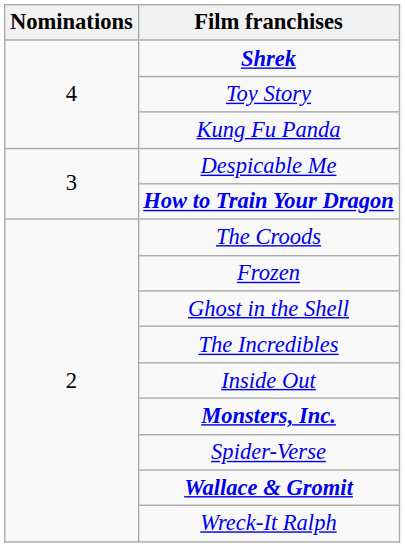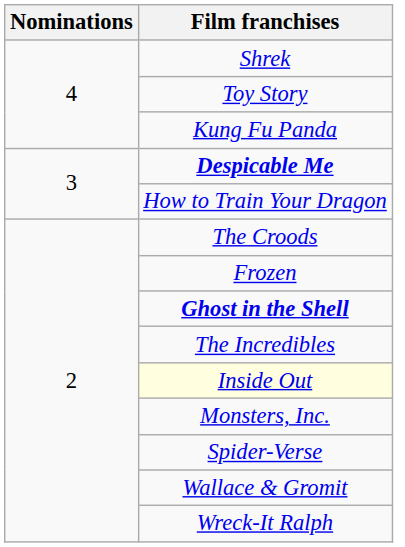(269, 58) bold -> (265, 58) normal
(269, 165) normal -> (265, 165) bold
(269, 201) bold -> (265, 201) normal
(269, 308) normal -> (265, 308) bold
(269, 380) no background -> (265, 380) lightyellow background
(269, 415) bold -> (265, 415) normal
(269, 487) bold -> (265, 487) normal
